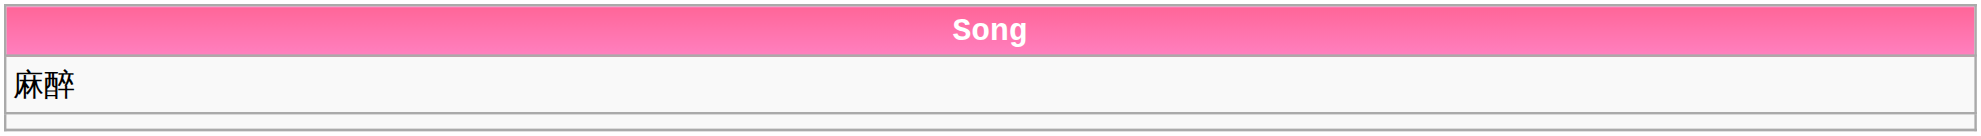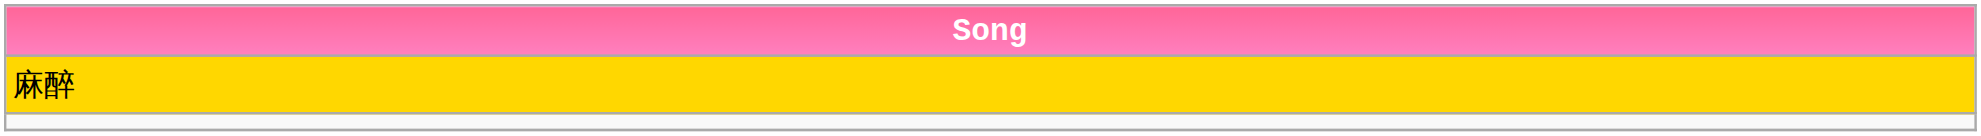(44, 86) no background -> (44, 86) gold background
